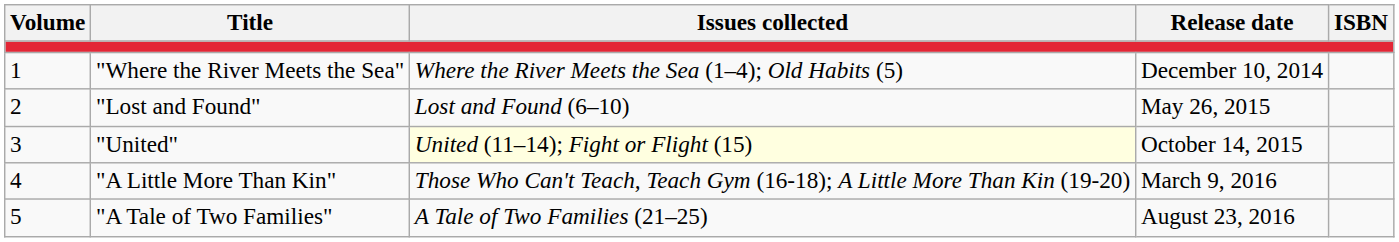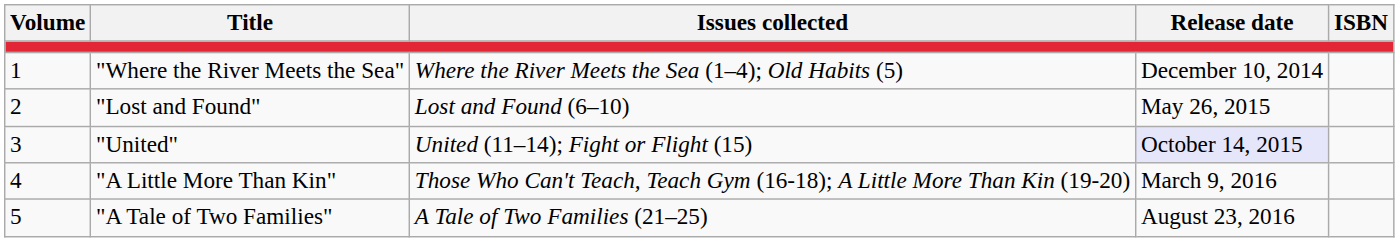(584, 143) lightyellow background -> (584, 143) no background
(1222, 143) no background -> (1222, 143) lavender background
